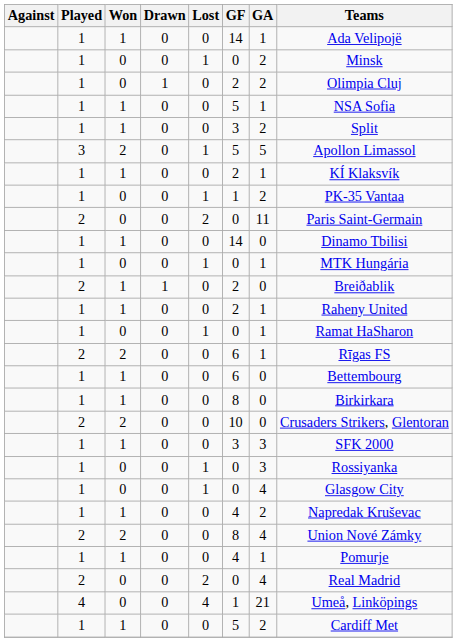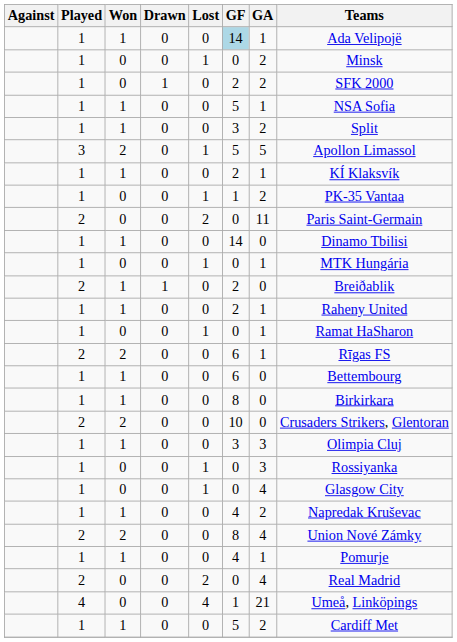(236, 38) no background -> (236, 38) lightblue background
(364, 83) Olimpia Cluj -> (364, 83) SFK 2000
(364, 444) SFK 2000 -> (364, 444) Olimpia Cluj
